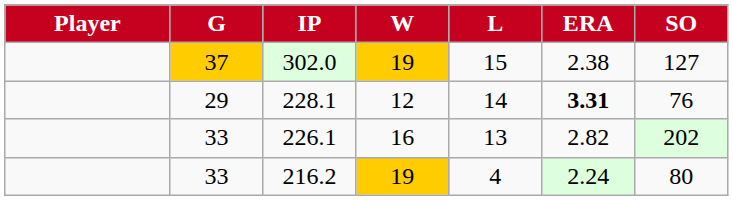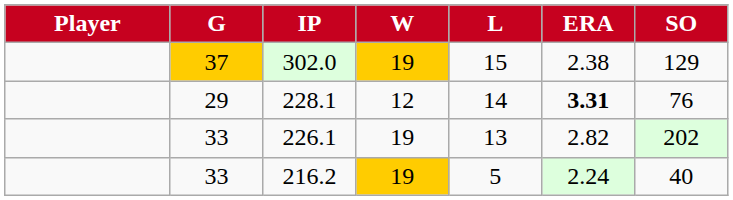(681, 61) 127 -> (681, 61) 129
(402, 137) 16 -> (402, 137) 19
(495, 175) 4 -> (495, 175) 5
(681, 175) 80 -> (681, 175) 40
